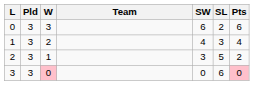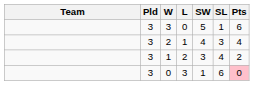columns swapped: (125, 12) <-> (13, 12)
(203, 27) 6 -> (203, 27) 5
(221, 27) 2 -> (221, 27) 1
(221, 57) 5 -> (221, 57) 4
(48, 73) pink background -> (168, 73) no background
(203, 73) 0 -> (203, 73) 1
